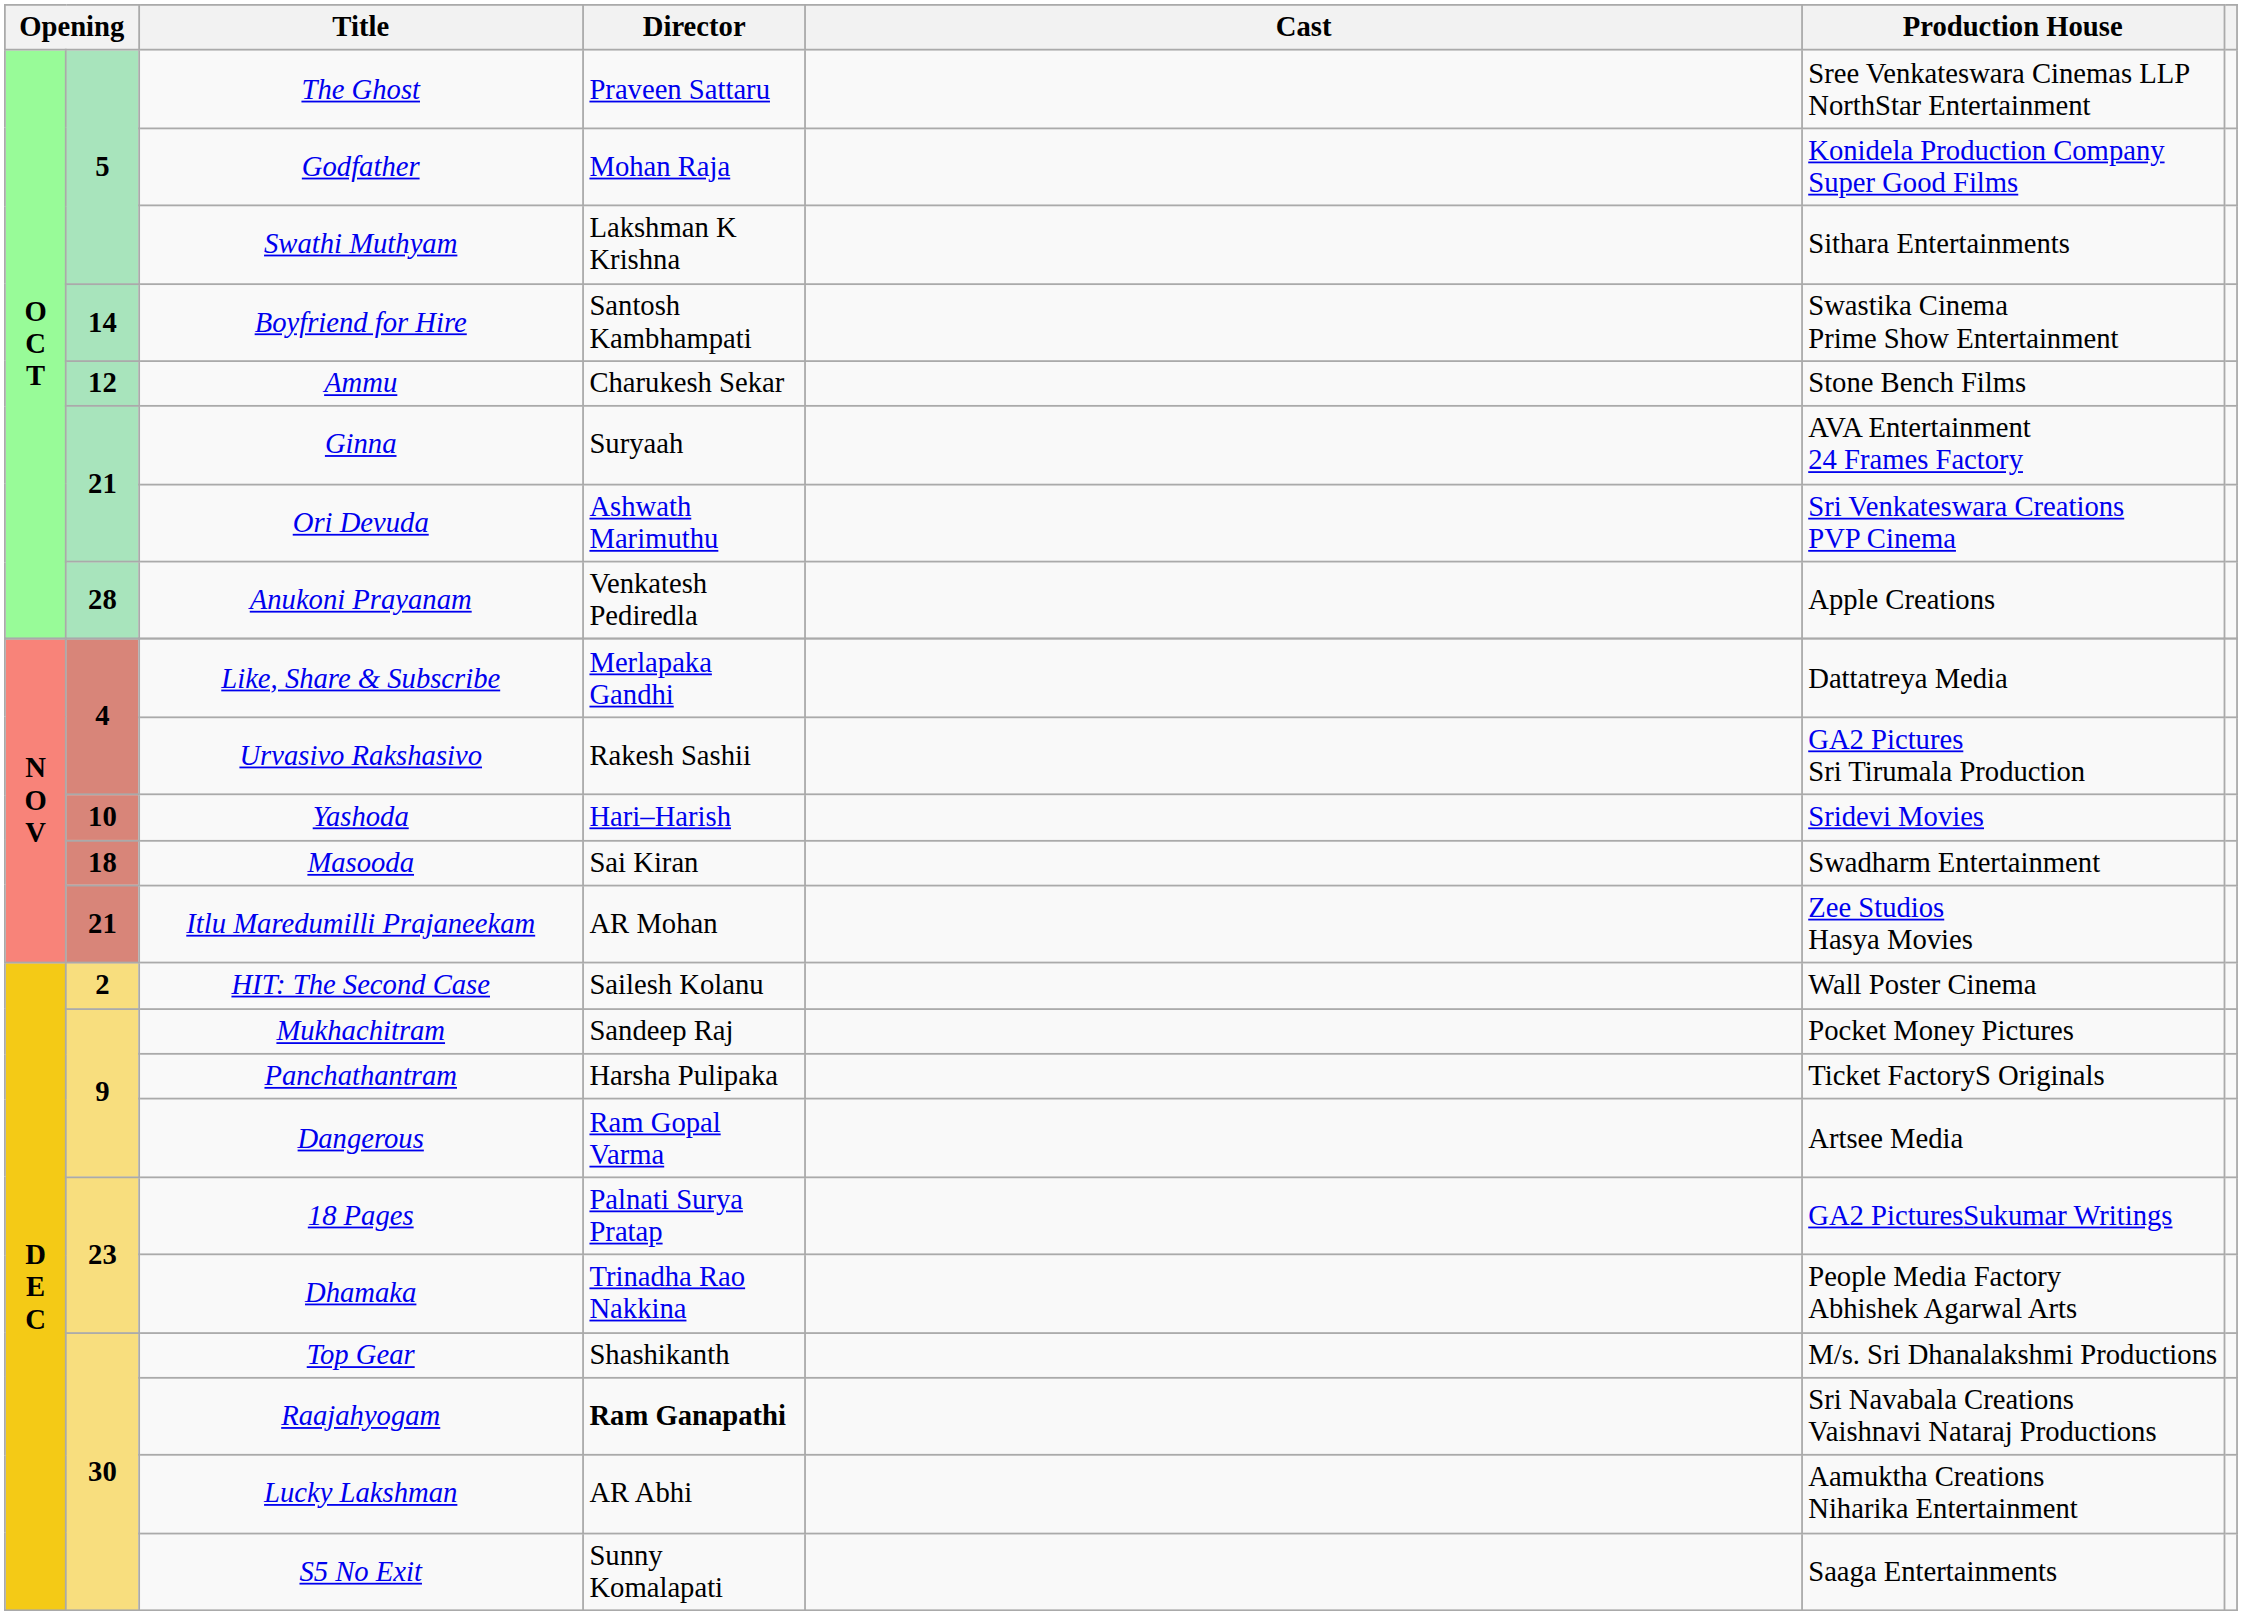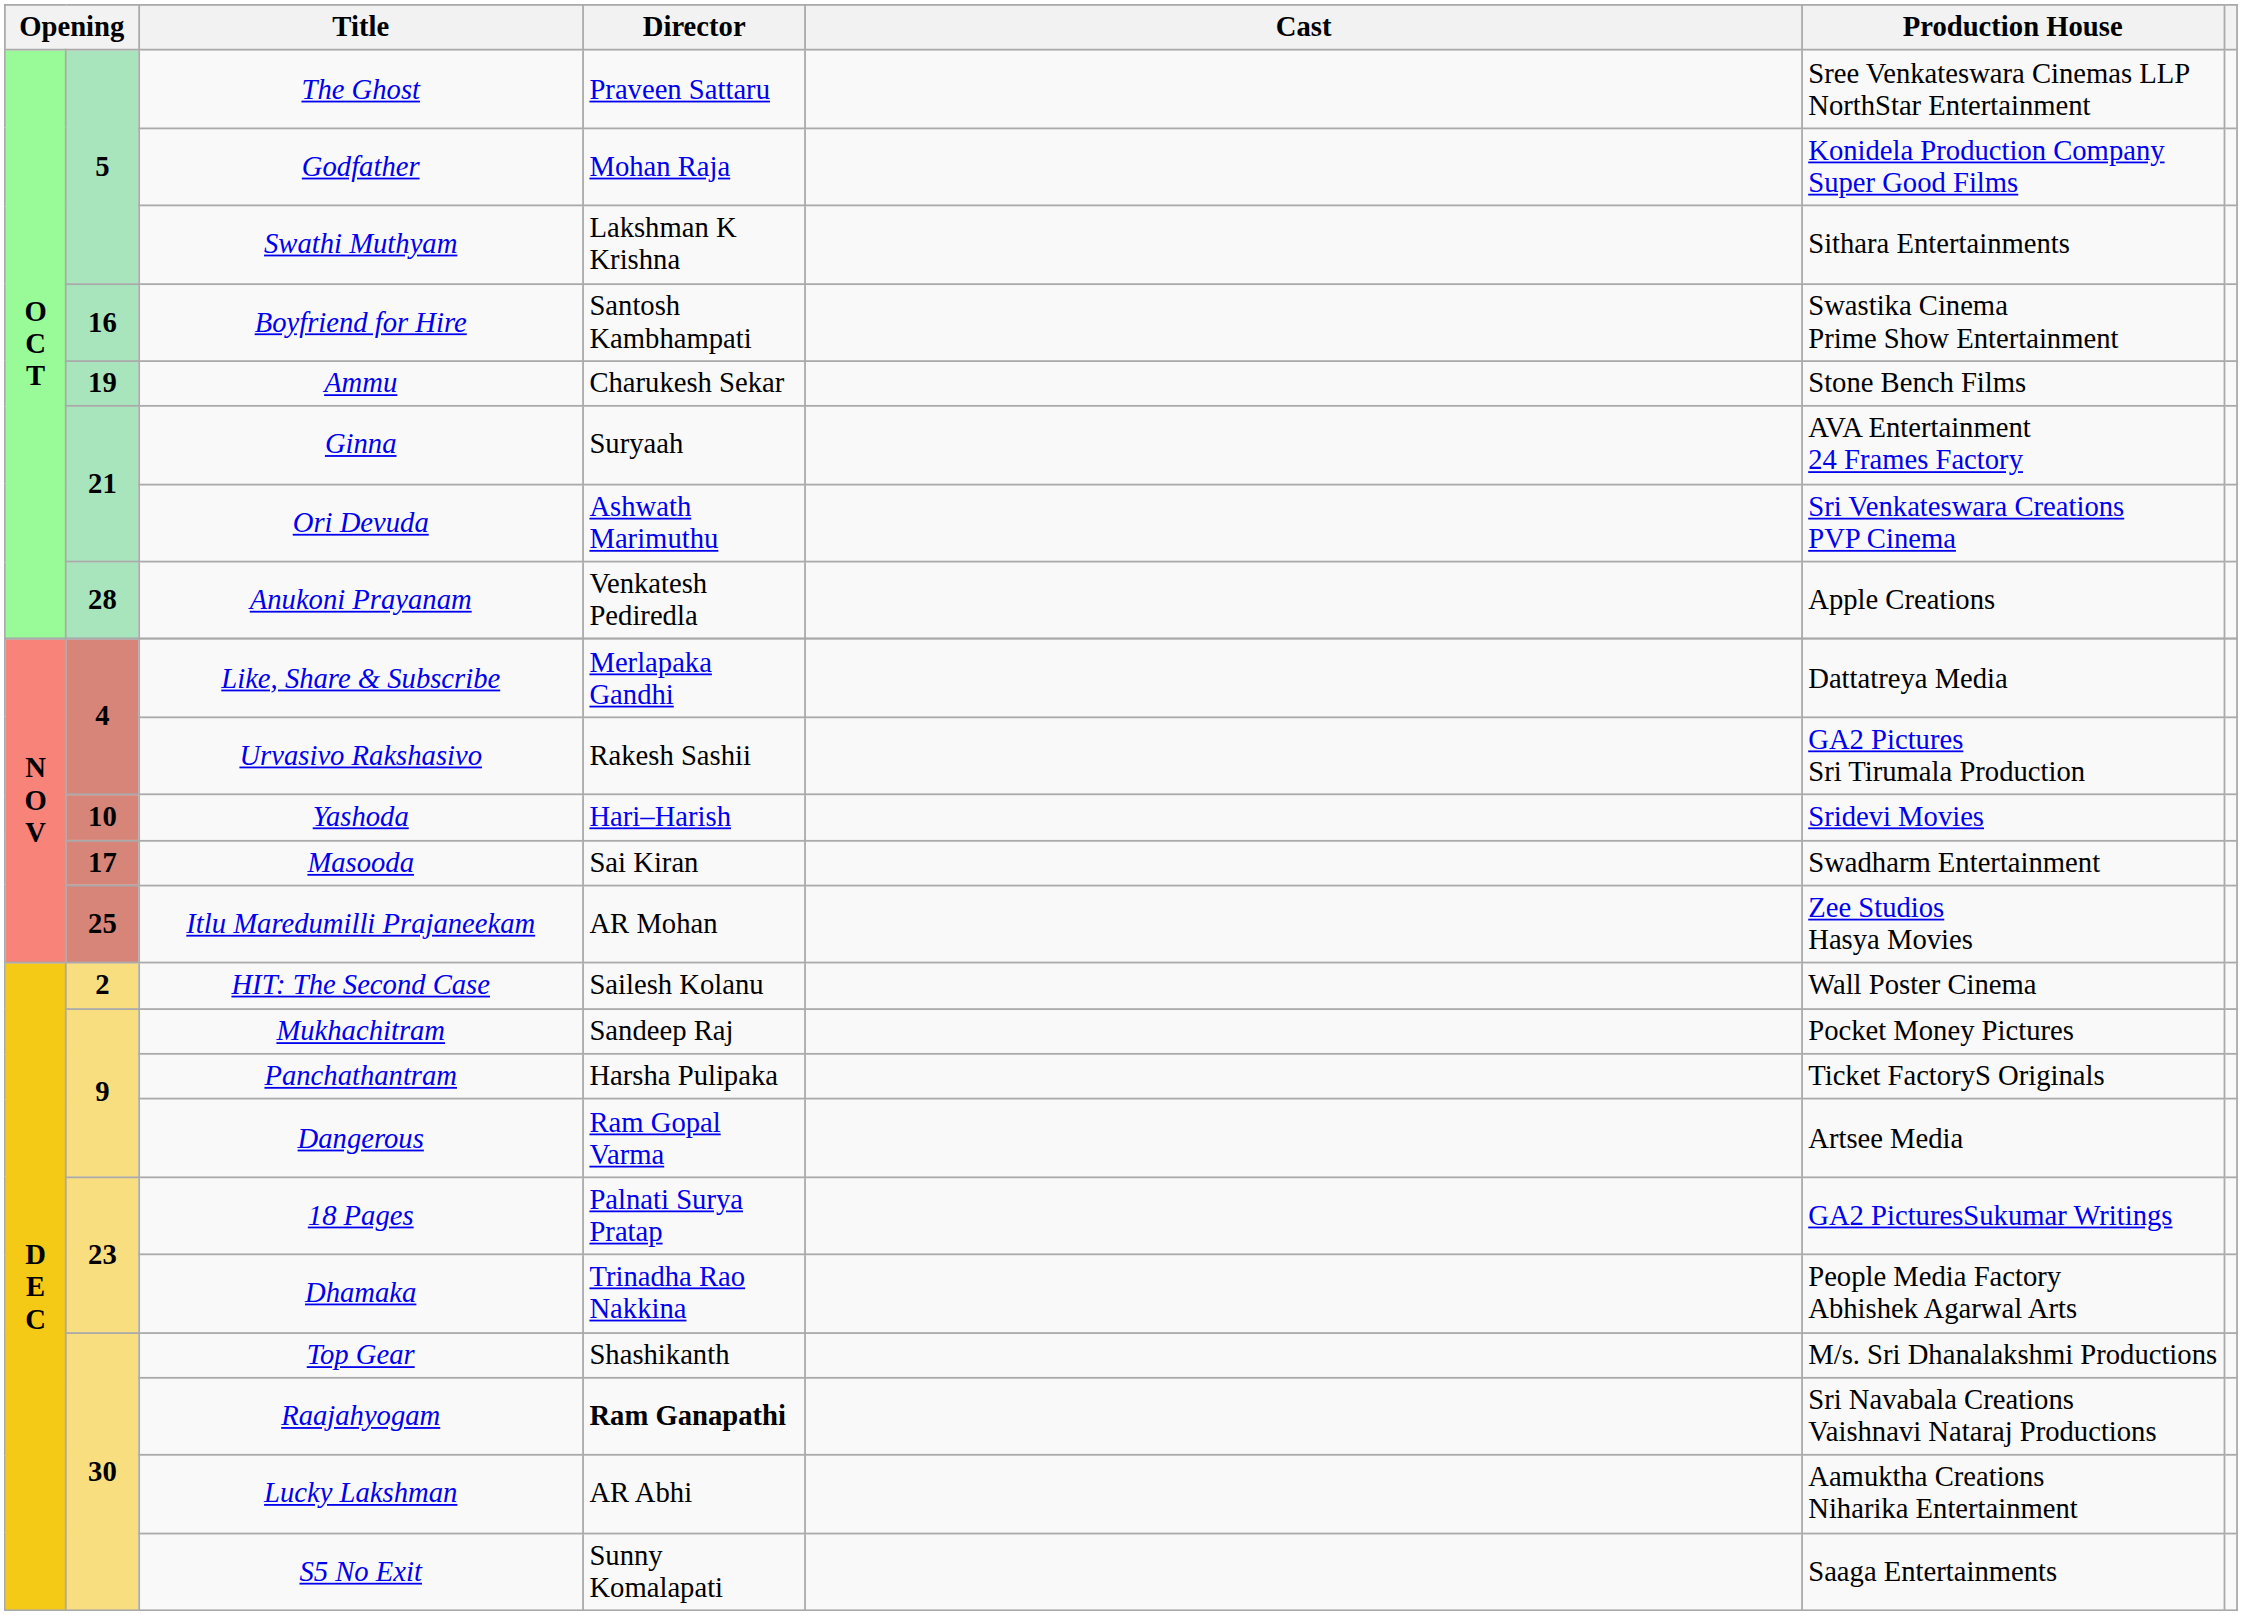(102, 321) 14 -> (102, 321) 16
(102, 383) 12 -> (102, 383) 19
(102, 862) 18 -> (102, 862) 17
(102, 923) 21 -> (102, 923) 25
